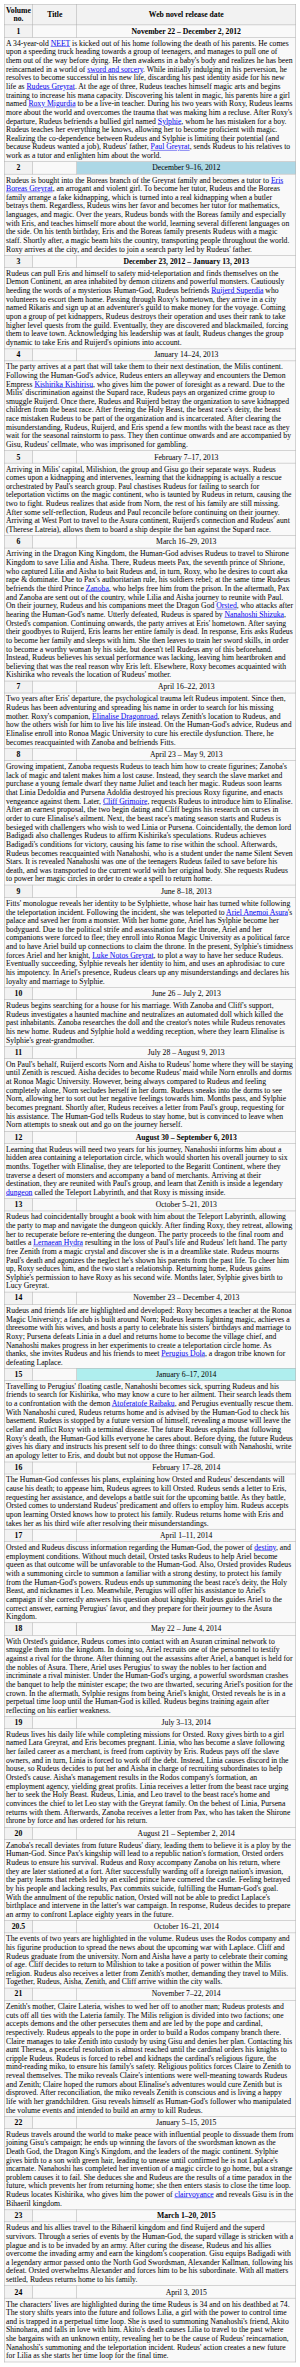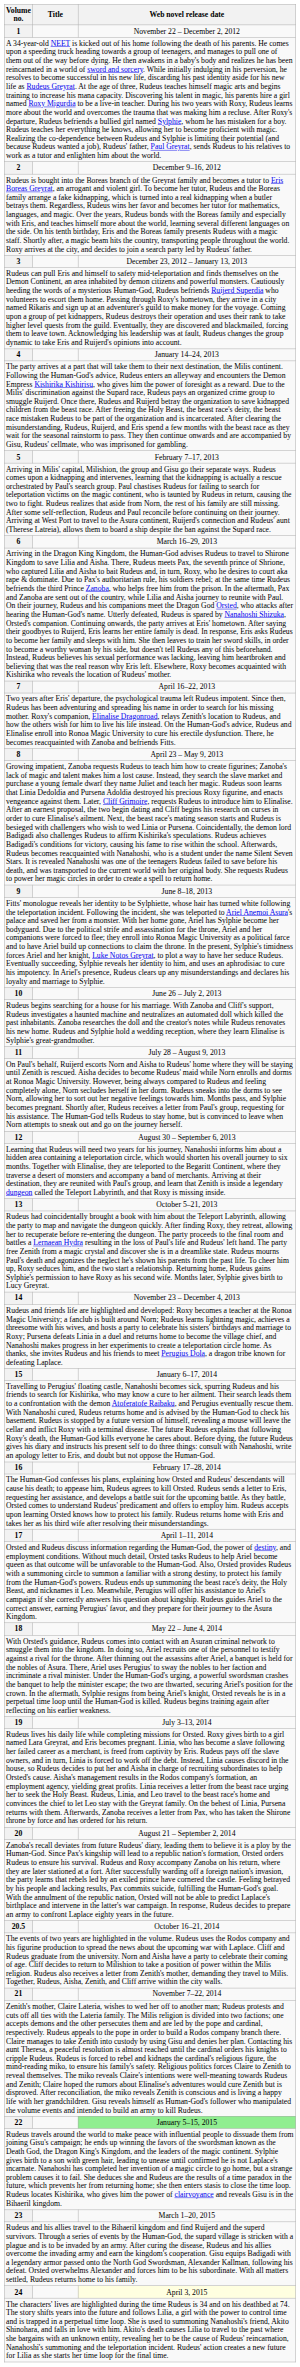(186, 31) bold -> (187, 31) normal
(186, 168) lightblue background -> (187, 168) no background
(186, 261) bold -> (187, 261) normal
(186, 1137) bold -> (187, 1137) normal
(186, 1374) paleturquoise background -> (187, 1374) no background
(186, 2122) no background -> (187, 2122) lightgreen background
(186, 2216) bold -> (187, 2216) normal
(186, 2292) no background -> (187, 2292) lightyellow background
